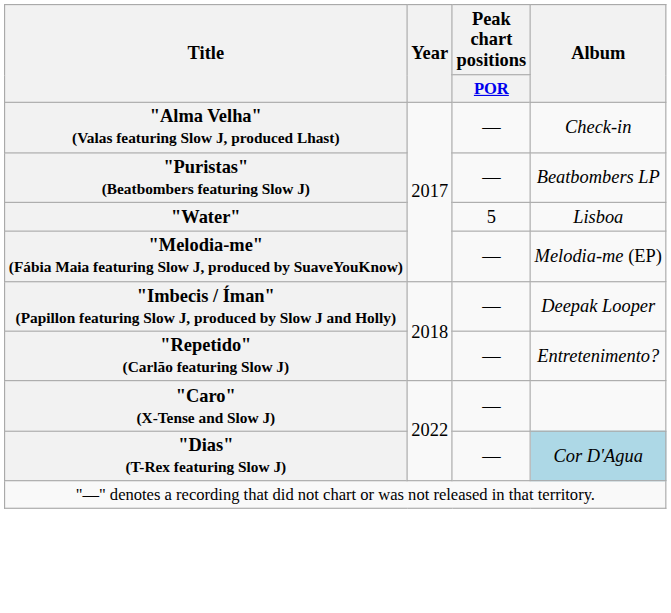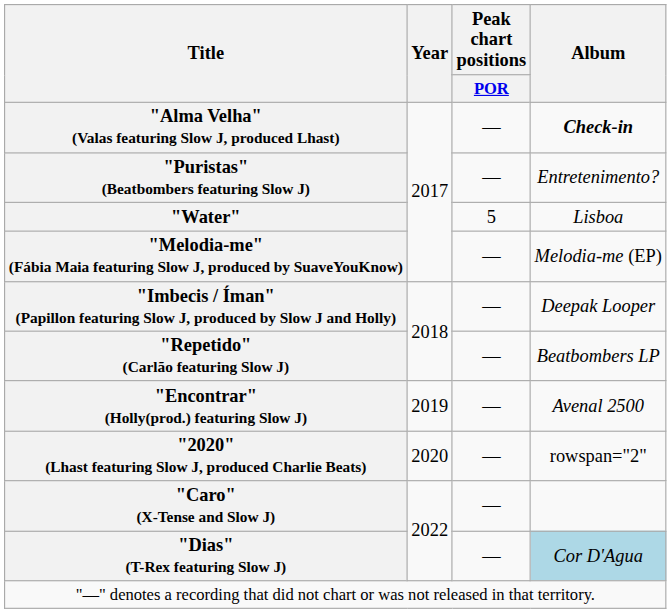(598, 127) normal -> (598, 127) bold
(598, 177) Beatbombers LP -> (598, 177) Entretenimento?
(598, 356) Entretenimento? -> (598, 356) Beatbombers LP
+ row: (206, 405)
+ row: (206, 455)
